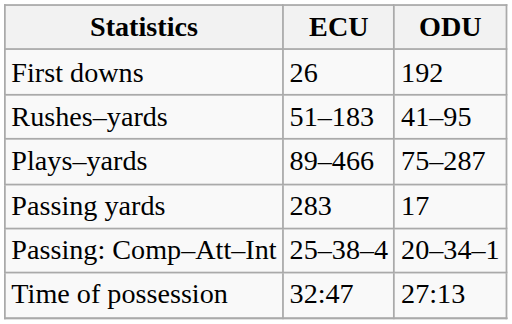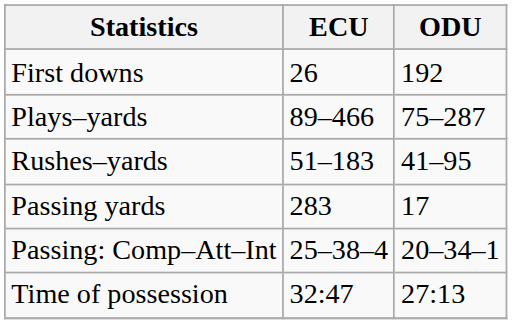rows swapped: (79, 160) <-> (90, 116)
